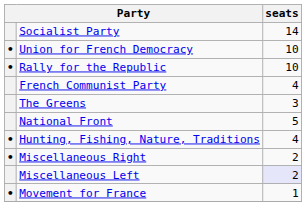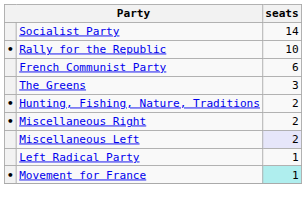- row: (106, 50)
(295, 86) 4 -> (295, 68) 6
- row: (66, 121)
(295, 139) 4 -> (295, 103) 2
+ row: (79, 157)
(295, 193) no background -> (295, 175) paleturquoise background
